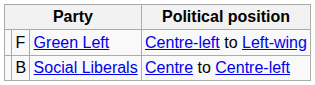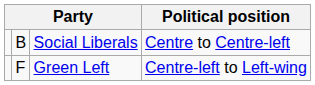rows swapped: (86, 67) <-> (71, 42)
